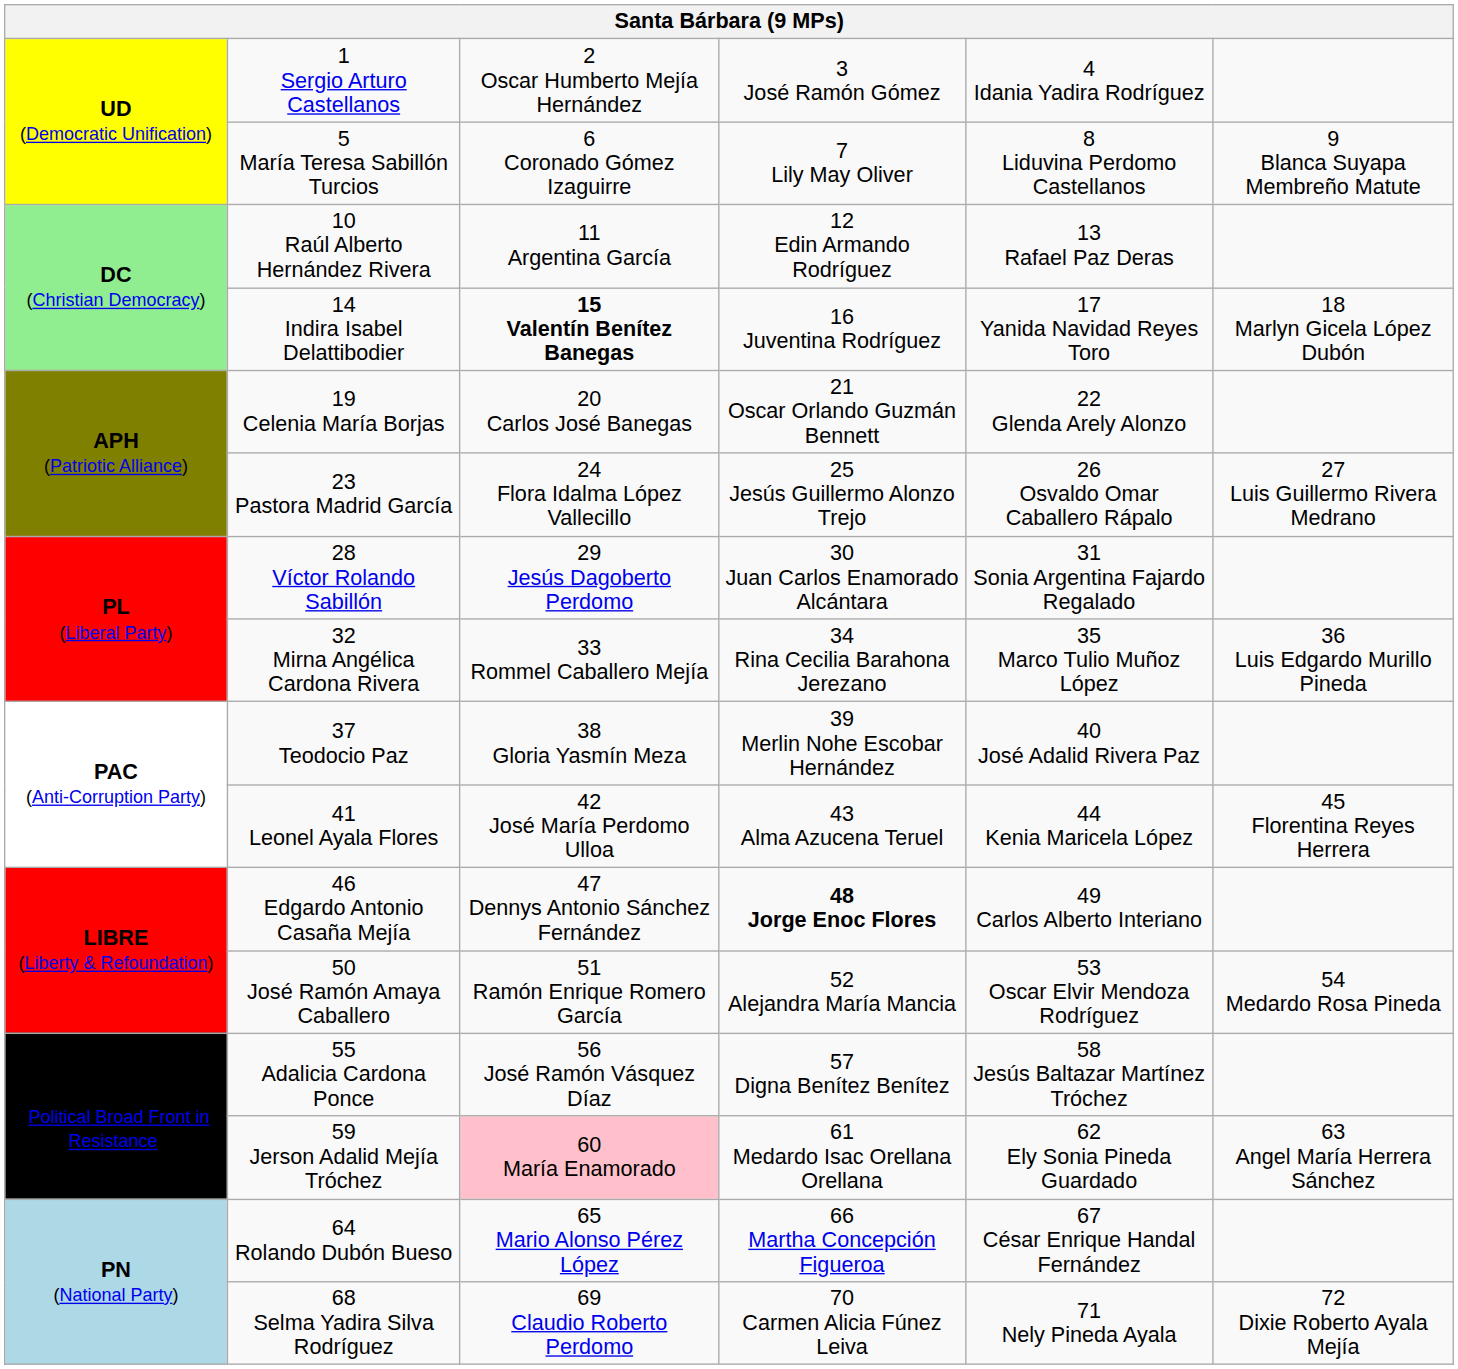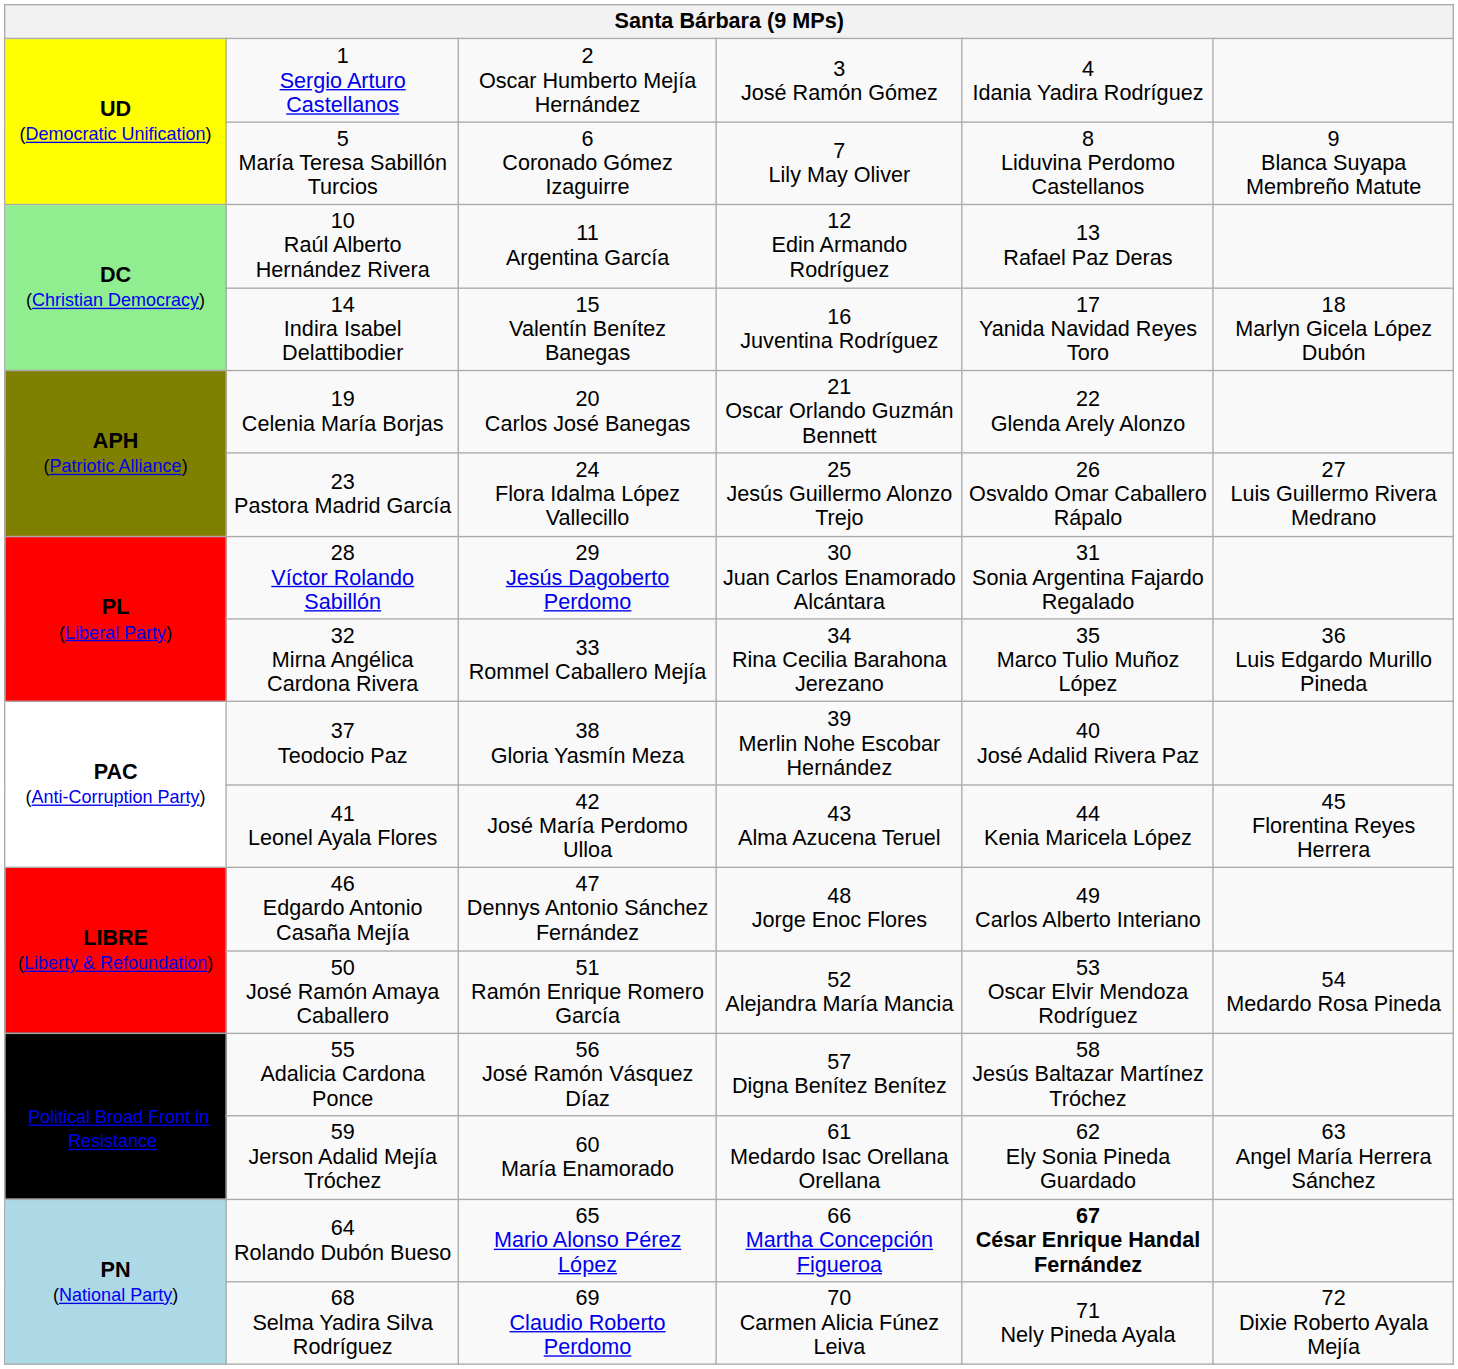(589, 328) bold -> (588, 328) normal
(842, 908) bold -> (839, 908) normal
(589, 1157) pink background -> (588, 1157) no background
(1089, 1240) normal -> (1088, 1240) bold
